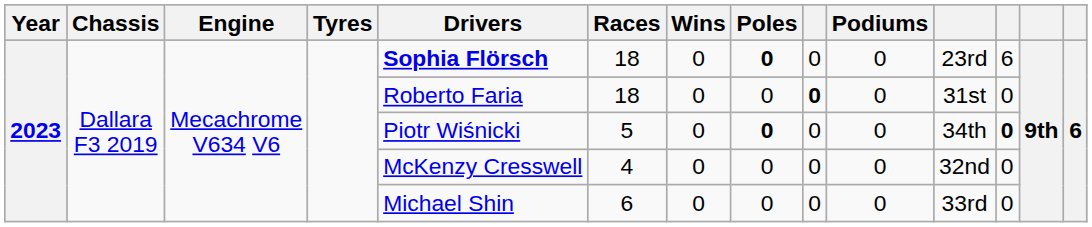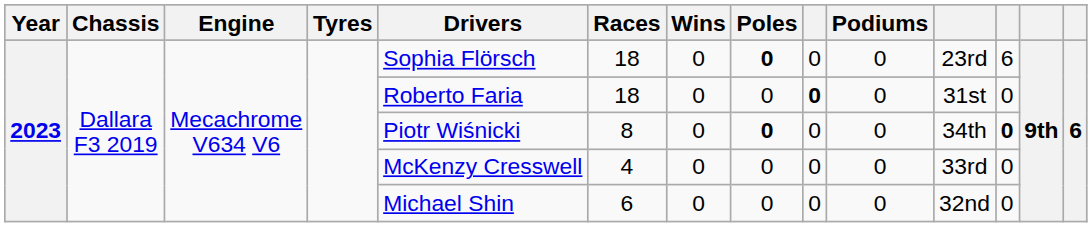(466, 58) bold -> (459, 58) normal
(627, 130) 5 -> (627, 130) 8
(964, 167) 32nd -> (964, 167) 33rd
(964, 203) 33rd -> (964, 203) 32nd
